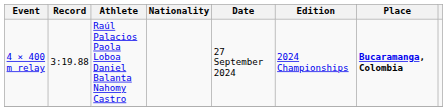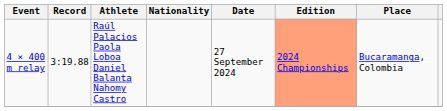(313, 63) no background -> (313, 63) lightsalmon background
(392, 63) bold -> (392, 63) normal
